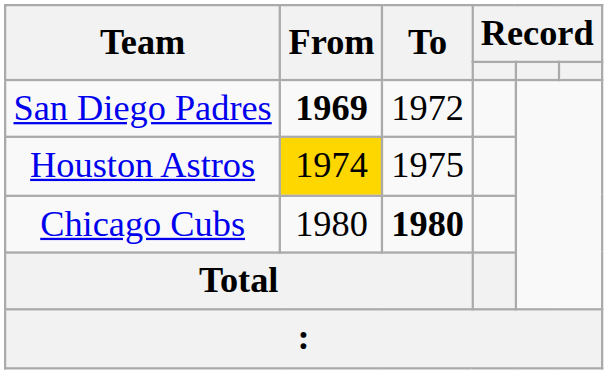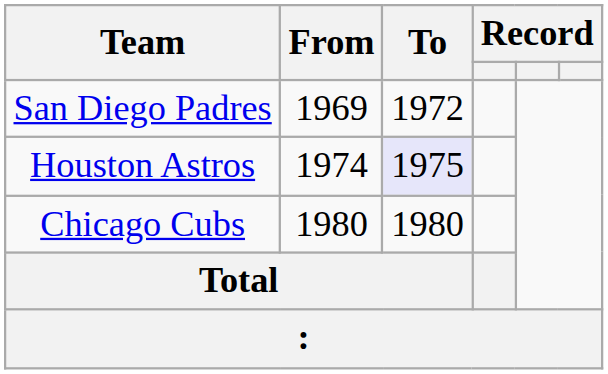(332, 107) bold -> (332, 107) normal
(332, 165) gold background -> (332, 165) no background
(428, 165) no background -> (428, 165) lavender background
(428, 222) bold -> (428, 222) normal
